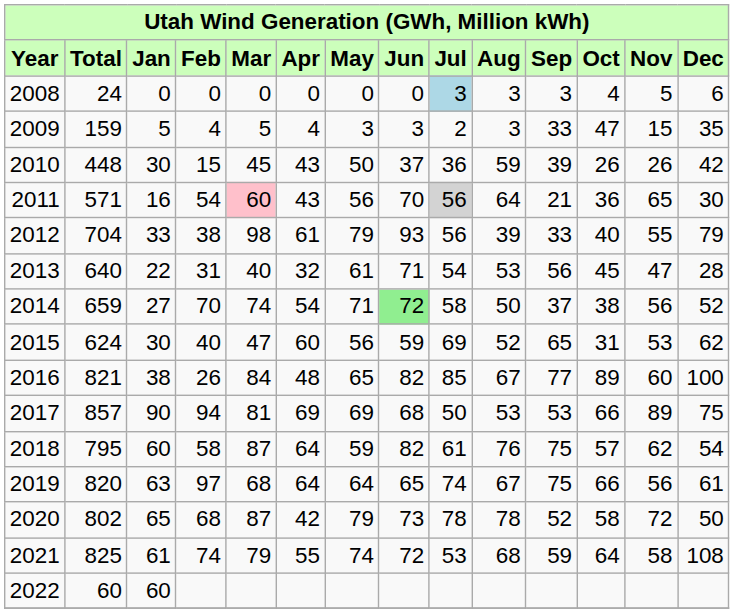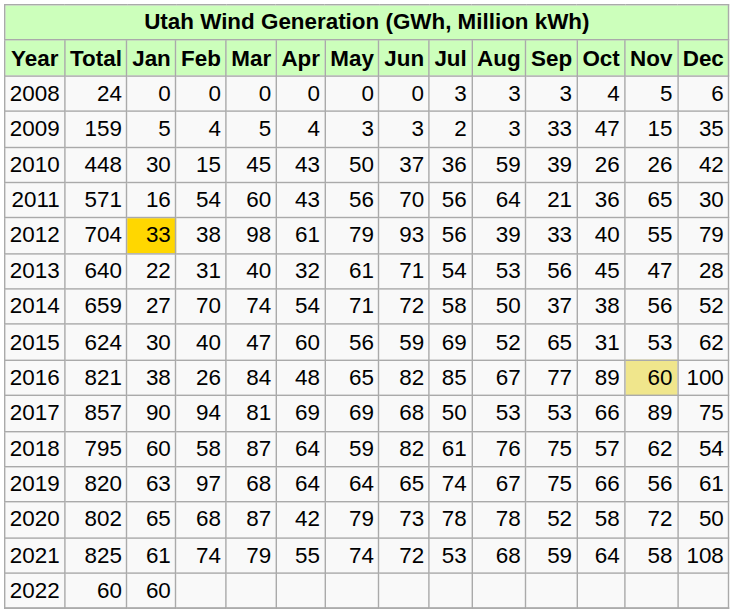(461, 93) lightblue background -> (461, 93) no background
(259, 199) pink background -> (259, 199) no background
(454, 199) lightgrey background -> (454, 199) no background
(158, 235) no background -> (158, 235) gold background
(412, 306) lightgreen background -> (412, 306) no background
(660, 377) no background -> (660, 377) khaki background
